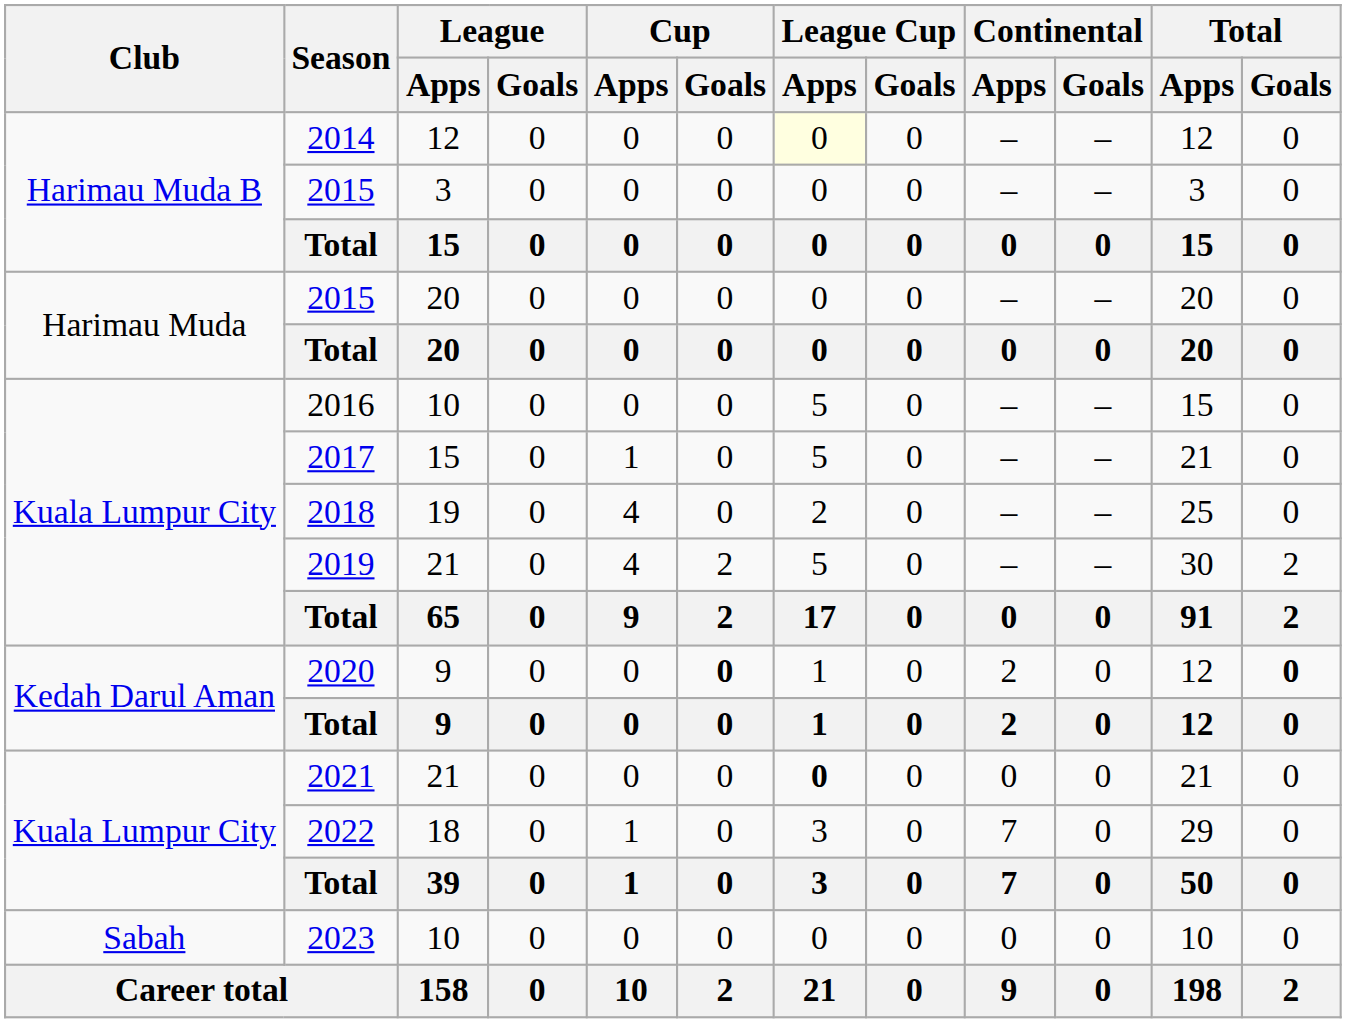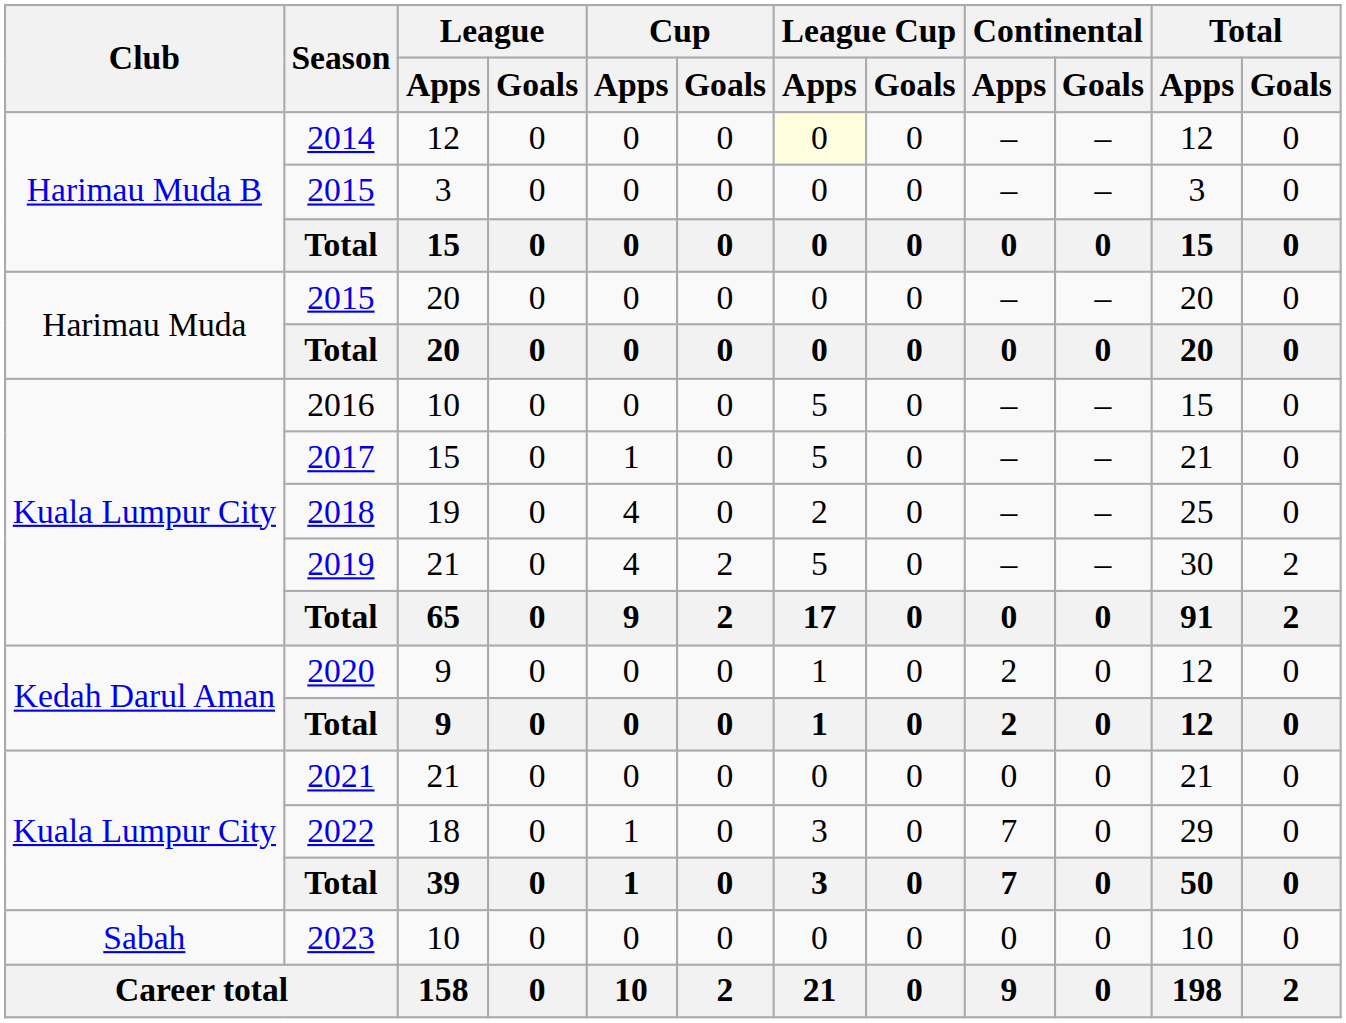(725, 670) bold -> (725, 670) normal
(1291, 670) bold -> (1291, 670) normal
(819, 777) bold -> (819, 777) normal
